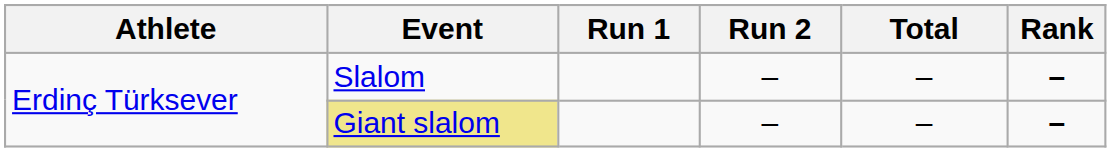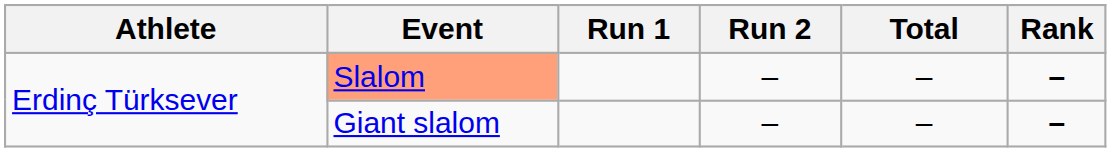(379, 76) no background -> (379, 76) lightsalmon background
(417, 124) khaki background -> (417, 124) no background
